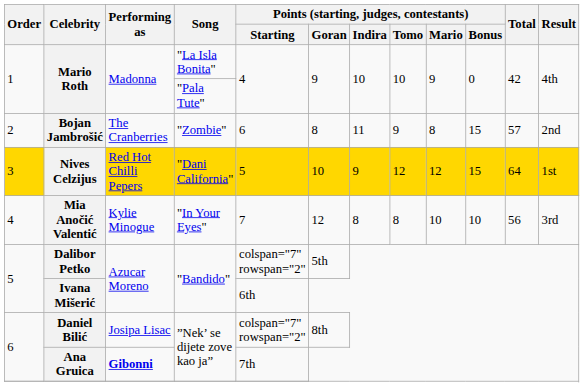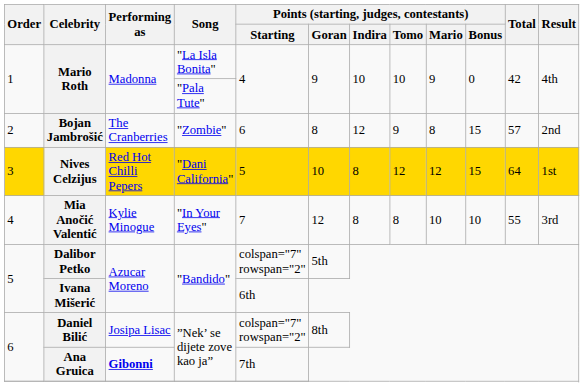(359, 130) 11 -> (359, 130) 12
(356, 171) 9 -> (356, 171) 8
(514, 220) 56 -> (514, 220) 55
